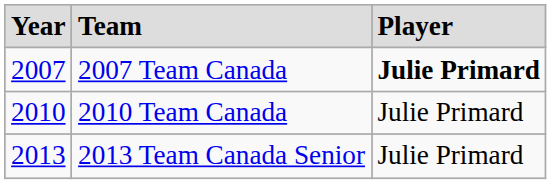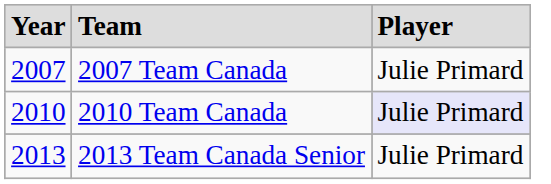(459, 69) bold -> (450, 69) normal
(450, 112) no background -> (450, 112) lavender background
